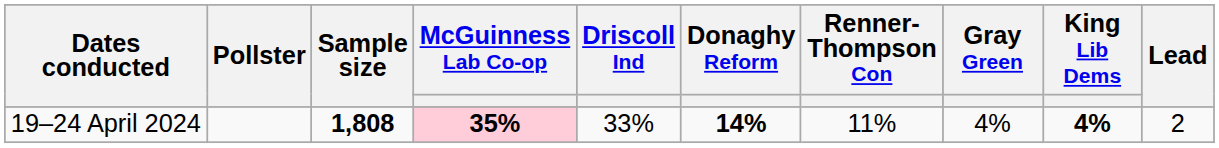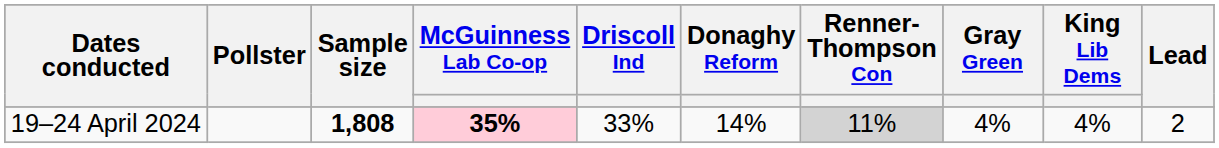(741, 125) bold -> (741, 125) normal
(872, 125) no background -> (872, 125) lightgrey background
(1092, 125) bold -> (1092, 125) normal
